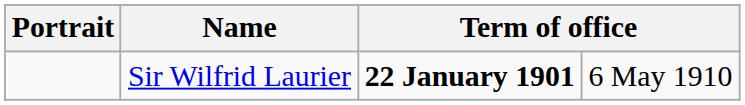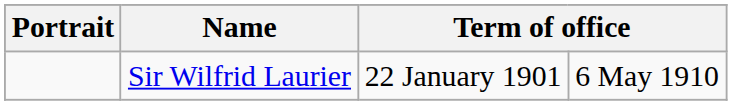(470, 75) bold -> (463, 75) normal
